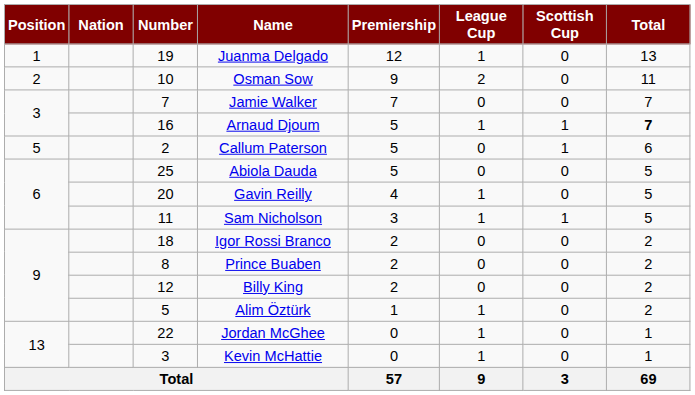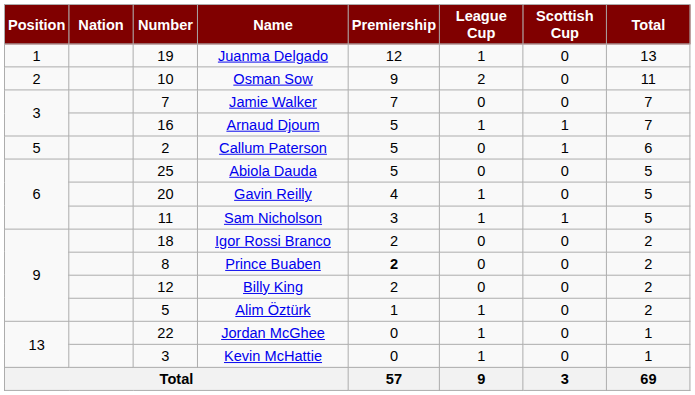(648, 125) bold -> (648, 125) normal
(394, 264) normal -> (394, 264) bold
